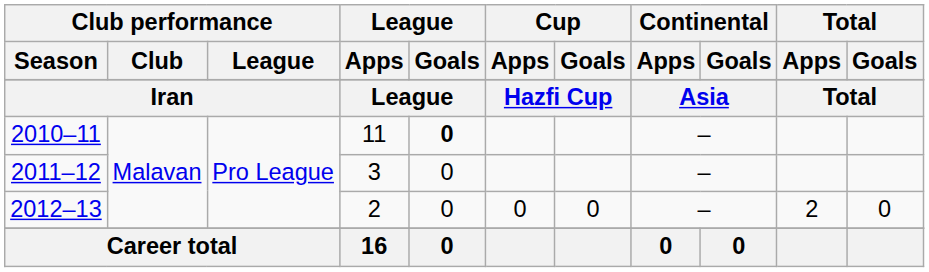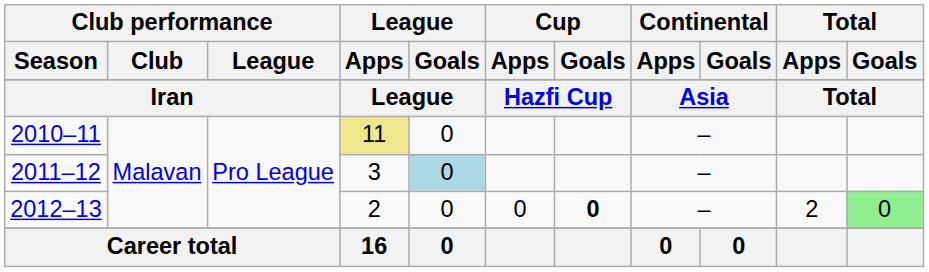(374, 135) no background -> (374, 135) khaki background
(447, 135) bold -> (447, 135) normal
(447, 172) no background -> (447, 172) lightblue background
(593, 209) normal -> (593, 209) bold
(885, 209) no background -> (885, 209) lightgreen background
